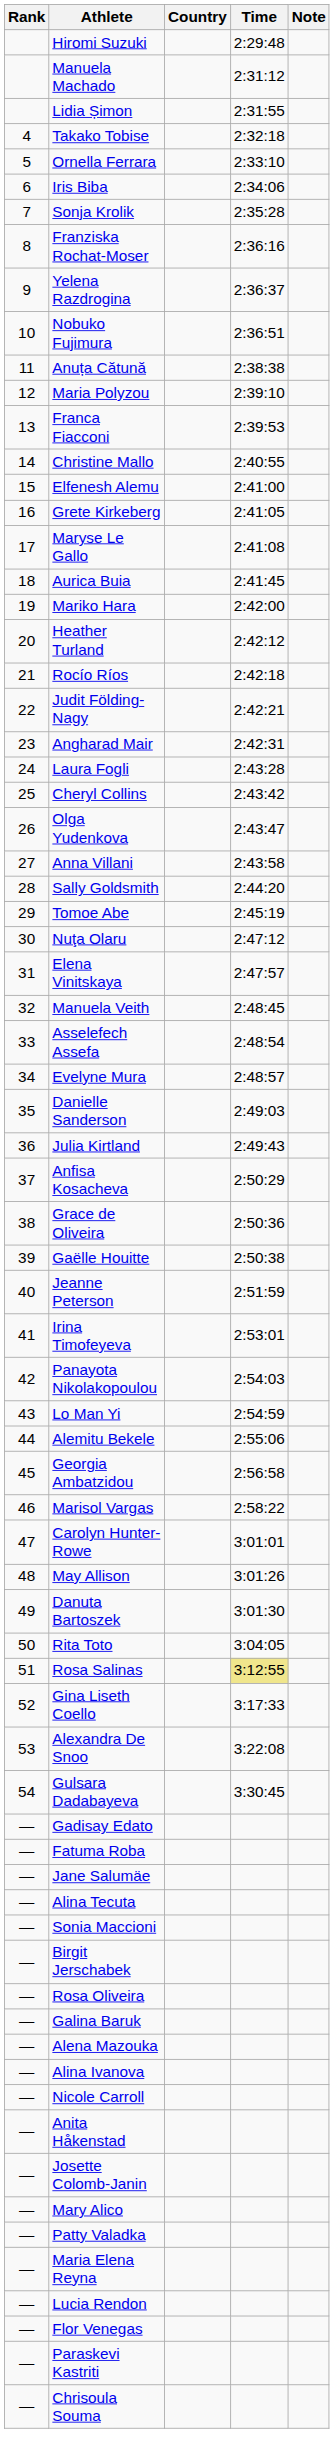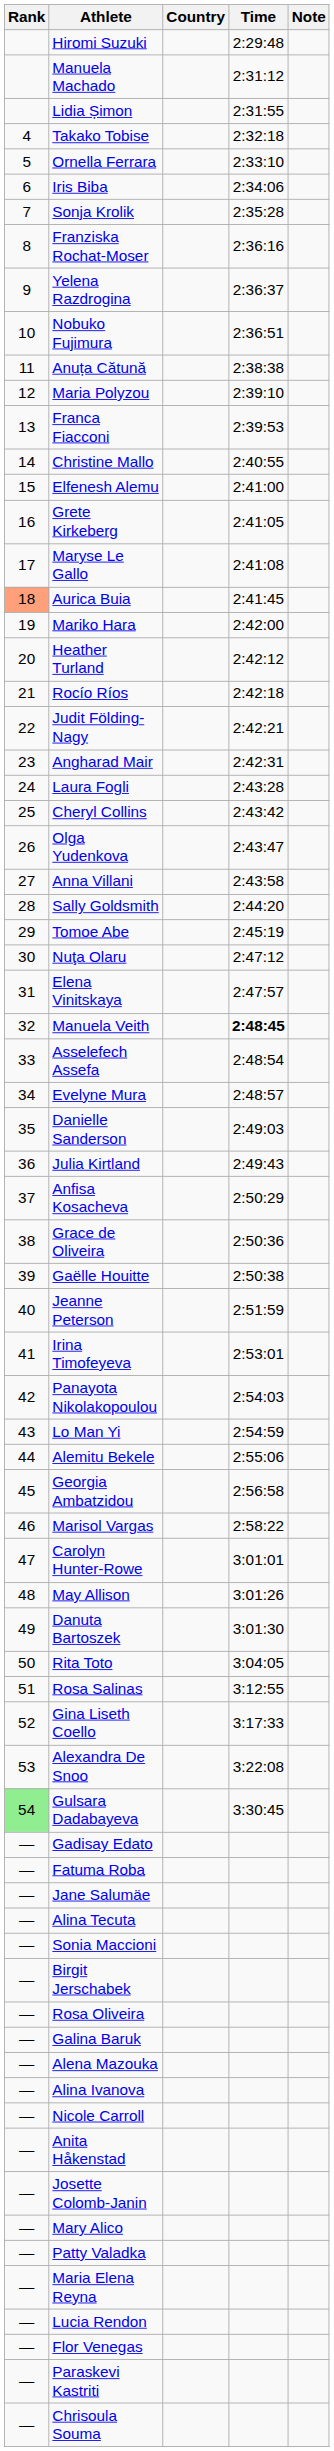(27, 580) no background -> (27, 599) lightsalmon background
(259, 1007) normal -> (258, 1025) bold
(259, 1670) khaki background -> (258, 1688) no background
(27, 1791) no background -> (27, 1809) lightgreen background
